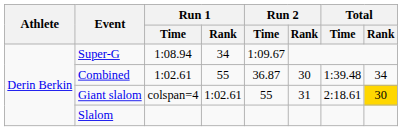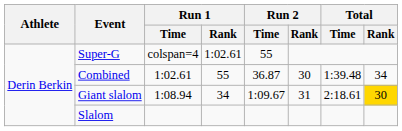(173, 54) 1:08.94 -> (173, 54) colspan=4
(223, 54) 34 -> (223, 54) 1:02.61
(266, 54) 1:09.67 -> (266, 54) 55
(173, 95) colspan=4 -> (173, 95) 1:08.94
(223, 95) 1:02.61 -> (223, 95) 34
(266, 95) 55 -> (266, 95) 1:09.67
